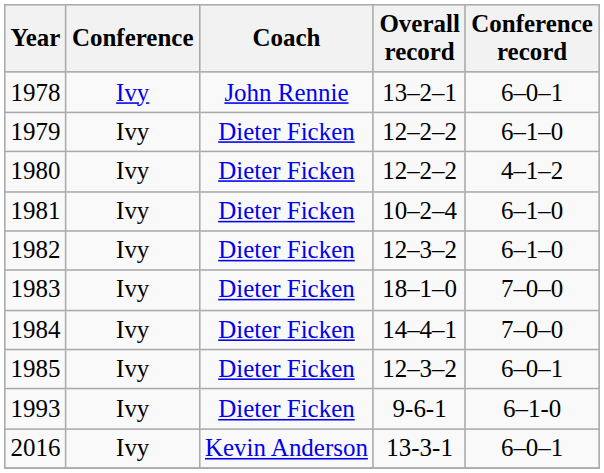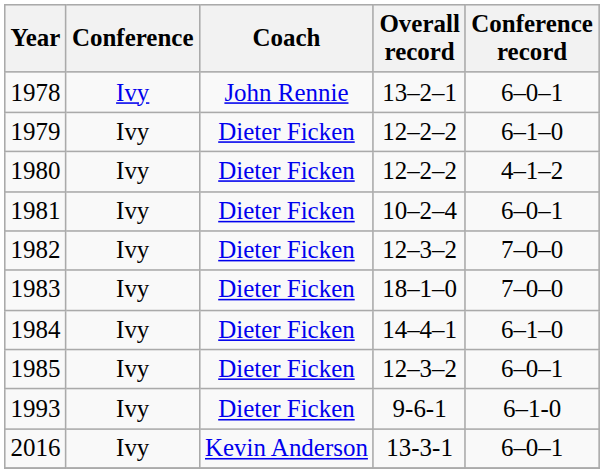(532, 210) 6–1–0 -> (532, 210) 6–0–1
(532, 250) 6–1–0 -> (532, 250) 7–0–0
(532, 329) 7–0–0 -> (532, 329) 6–1–0
